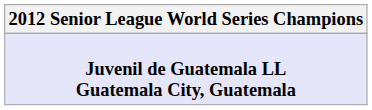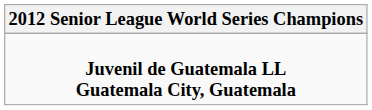(186, 79) lavender background -> (186, 79) no background
